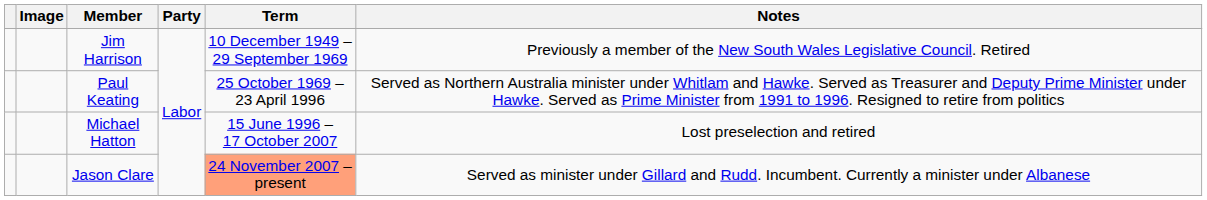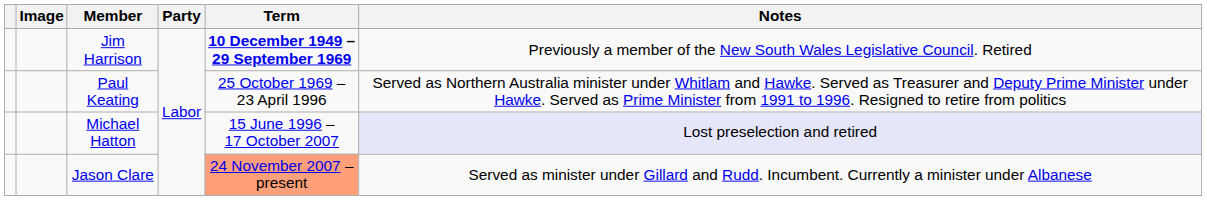(280, 49) normal -> (282, 49) bold
(778, 132) no background -> (780, 132) lavender background
